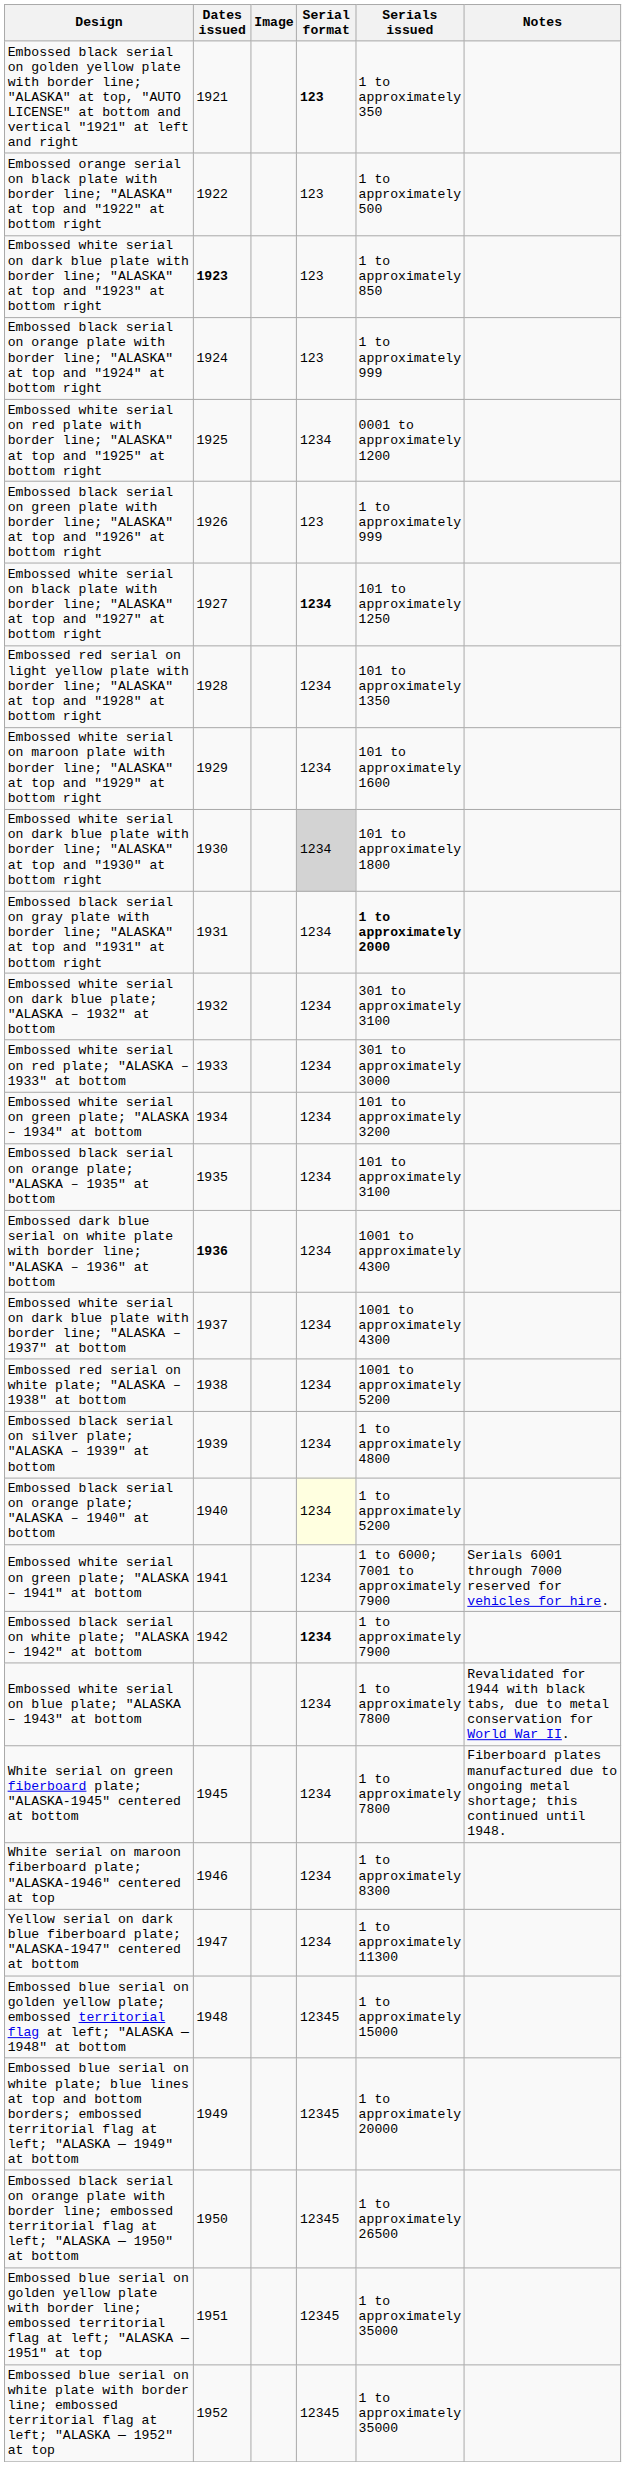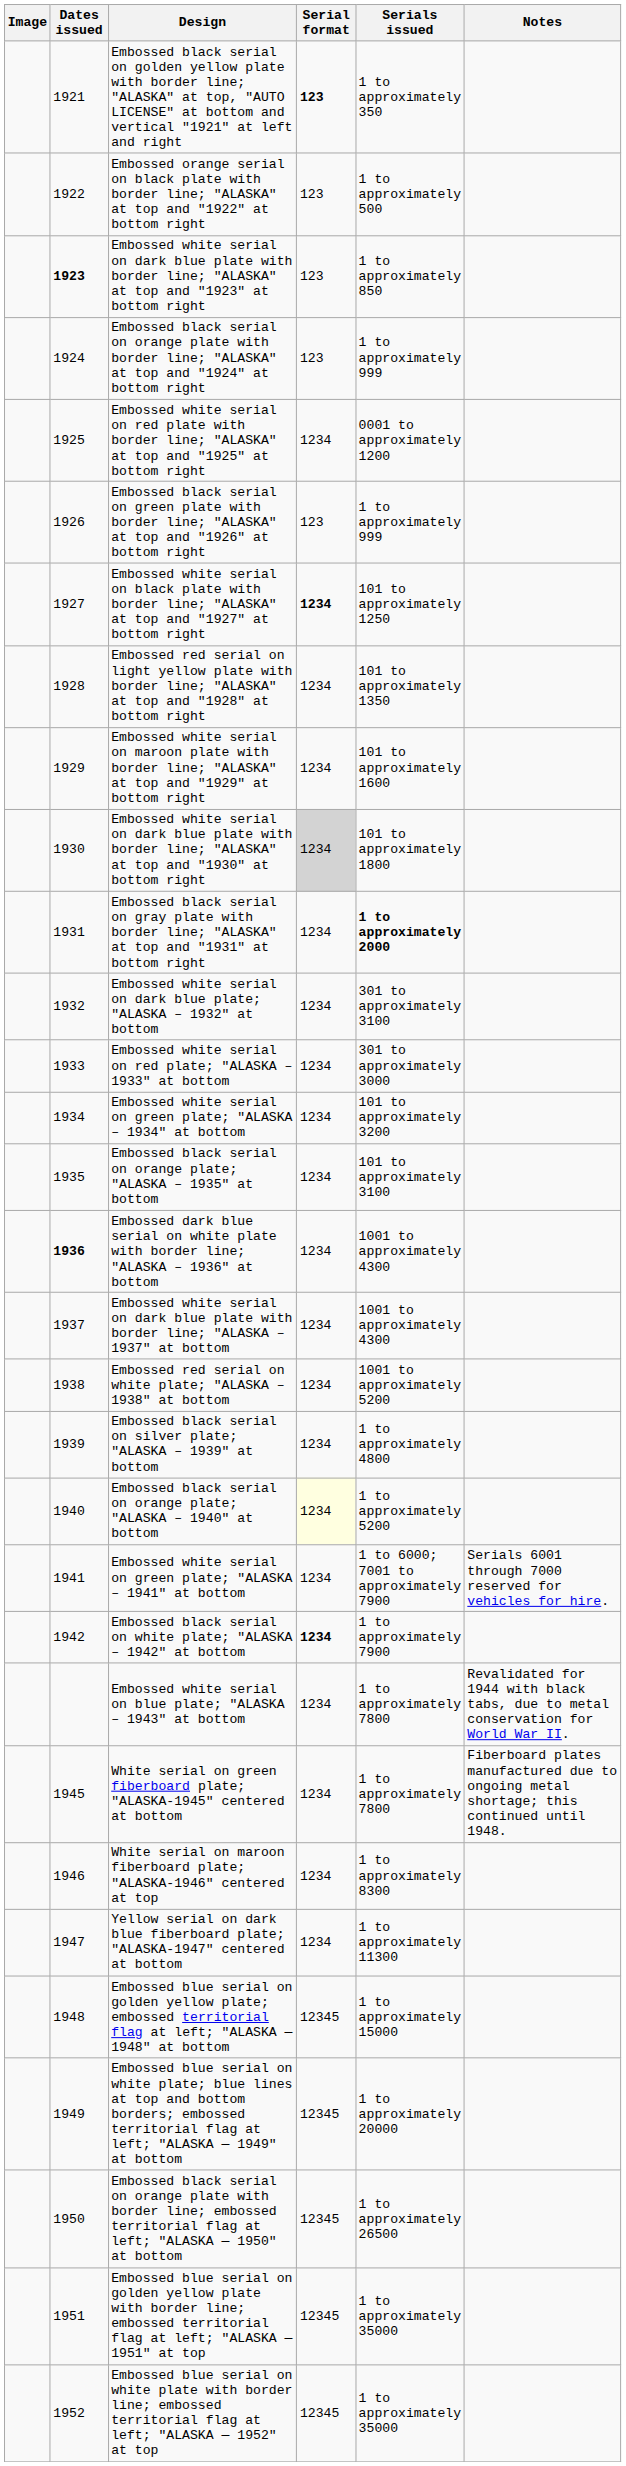columns swapped: (274, 23) <-> (99, 23)
